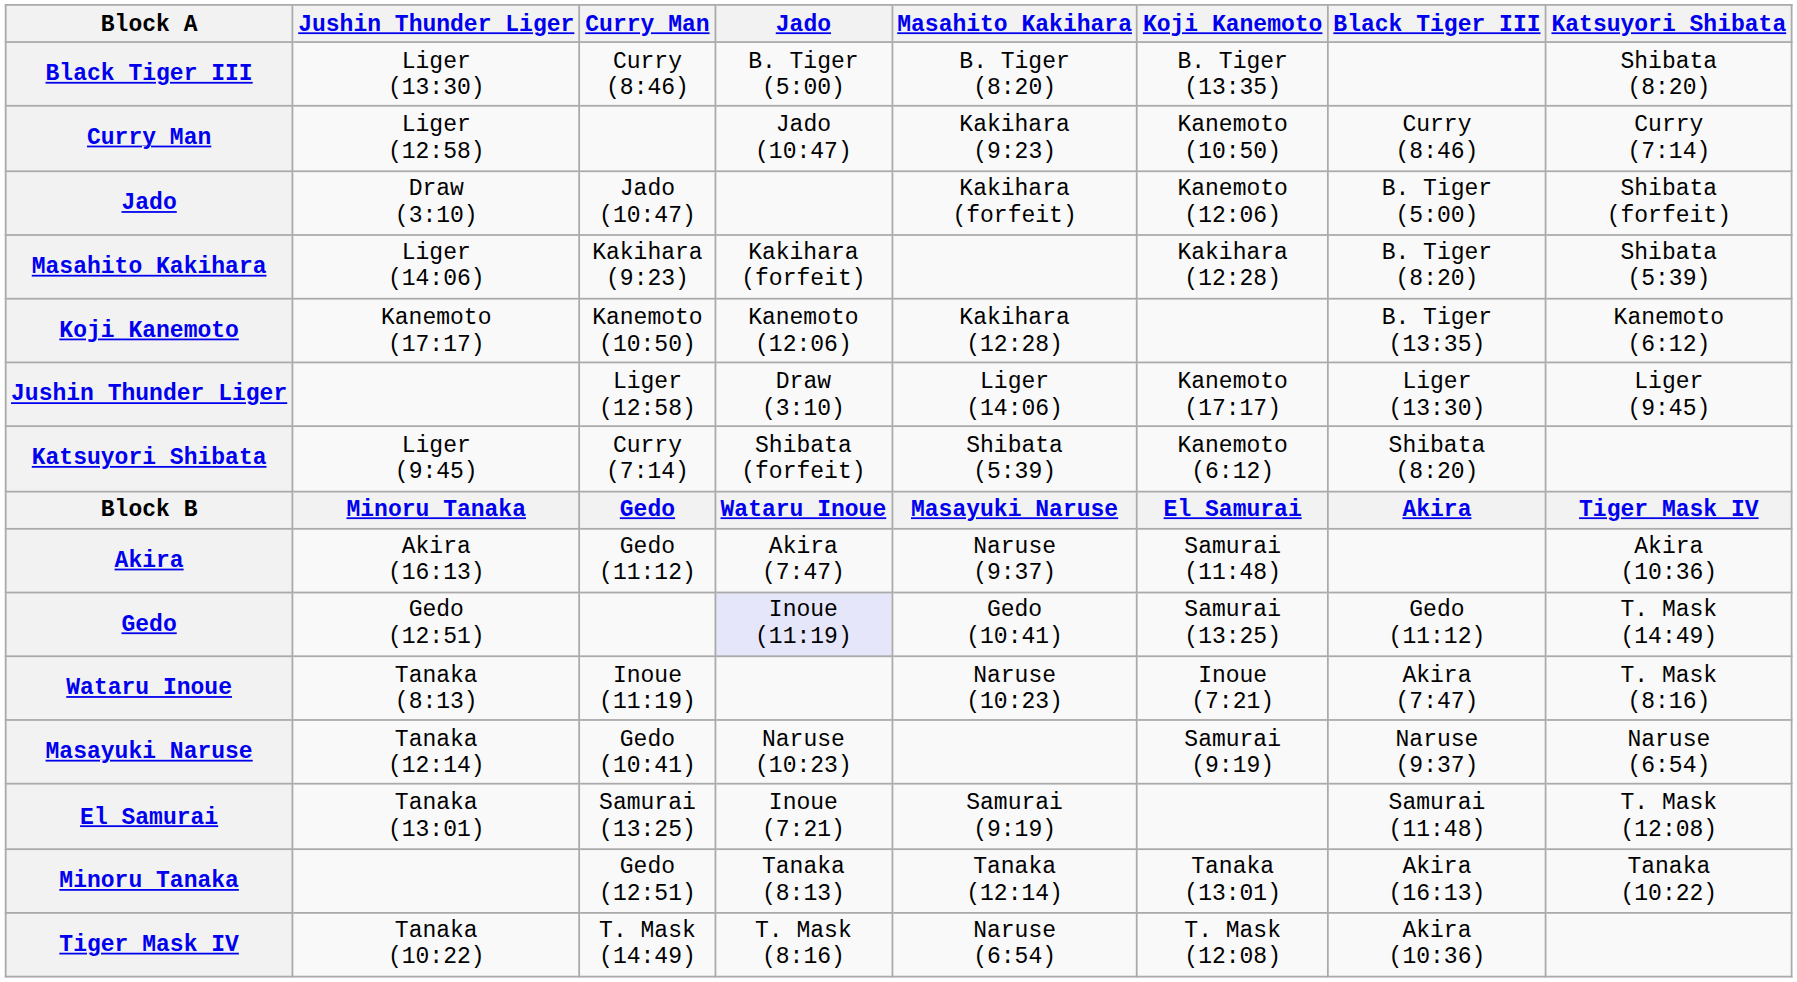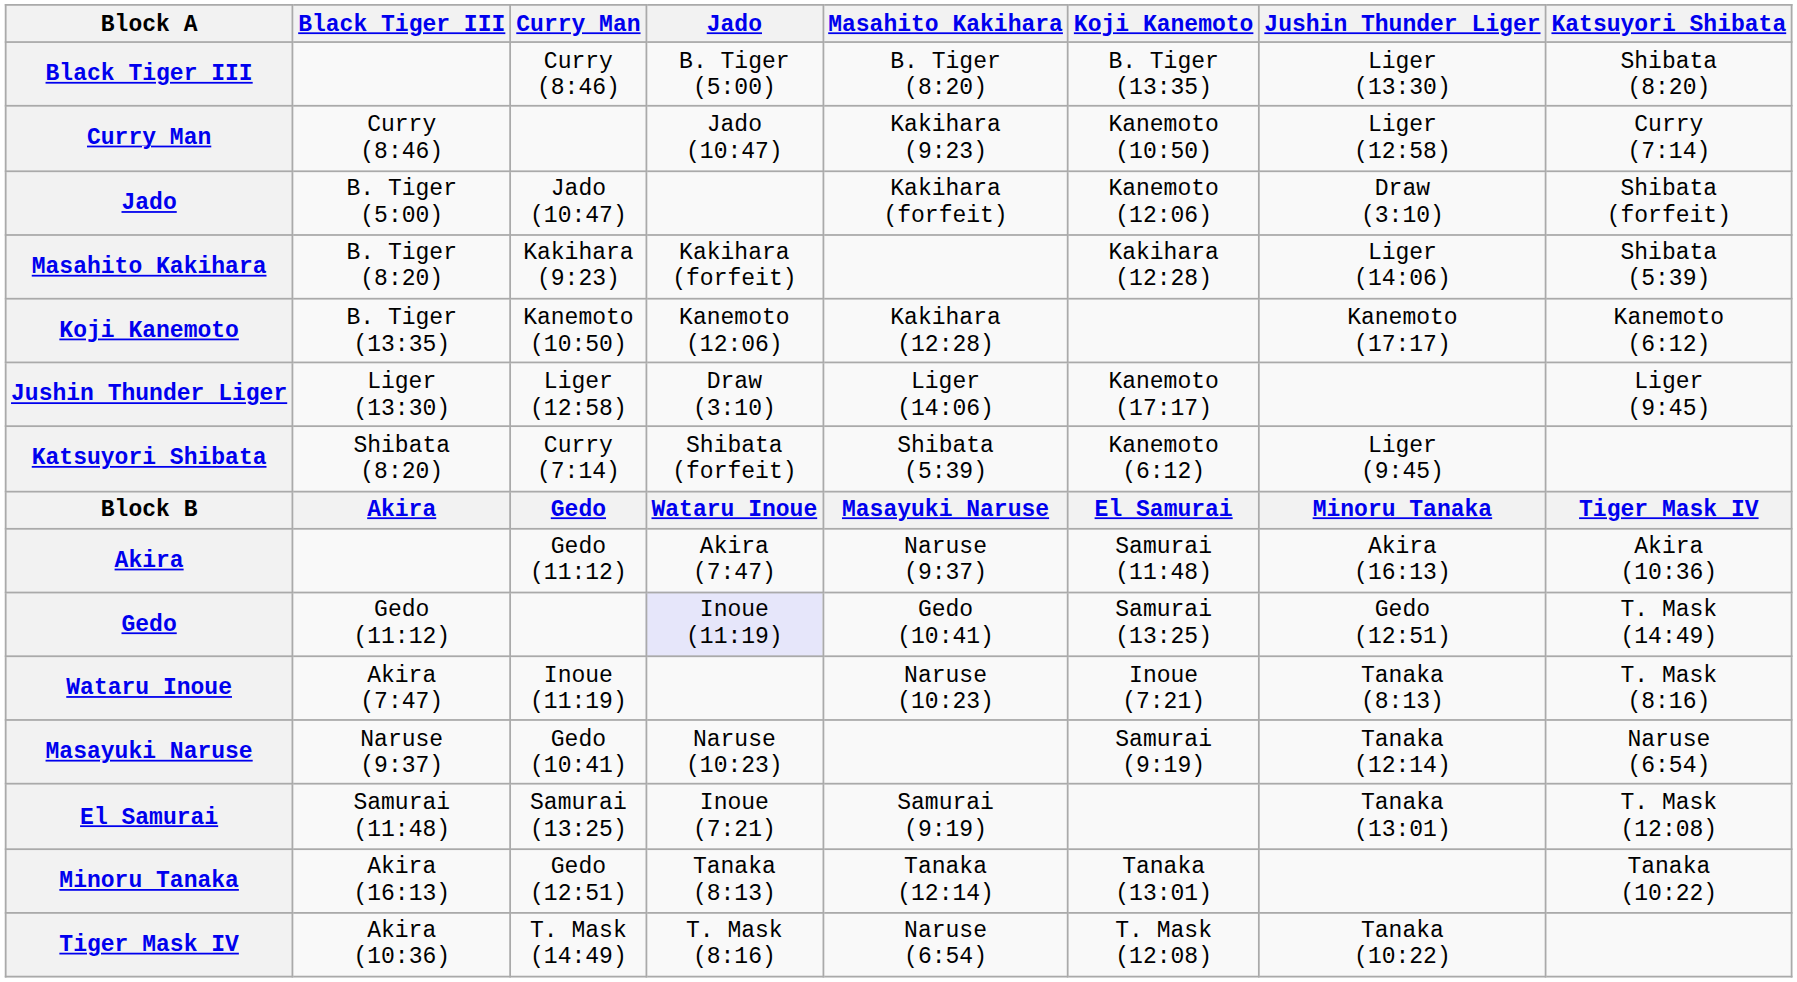columns swapped: (1437, 24) <-> (436, 24)
